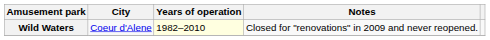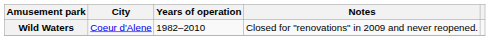(181, 27) lightyellow background -> (181, 27) no background
